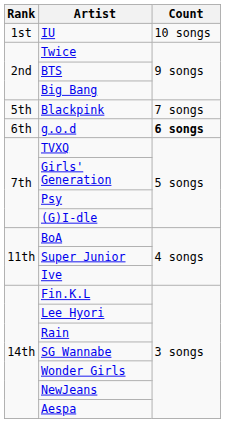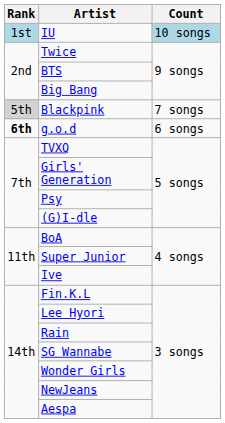(21, 33) no background -> (21, 33) lightblue background
(183, 33) no background -> (183, 33) lightblue background
(21, 109) no background -> (21, 109) lightgrey background
(21, 128) normal -> (21, 128) bold
(179, 128) bold -> (179, 128) normal
